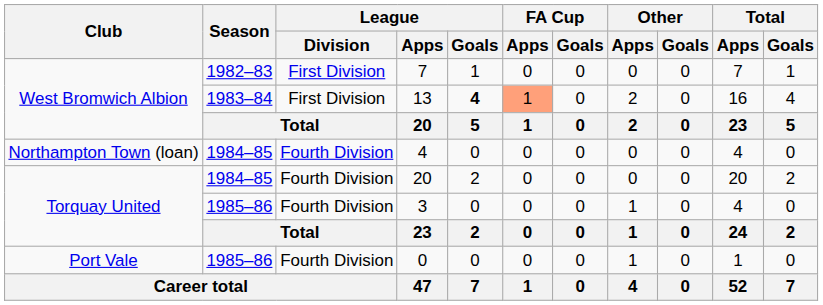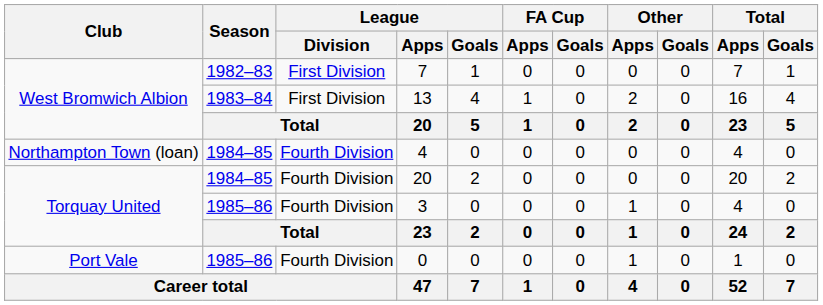(475, 98) bold -> (475, 98) normal
(528, 98) lightsalmon background -> (528, 98) no background
